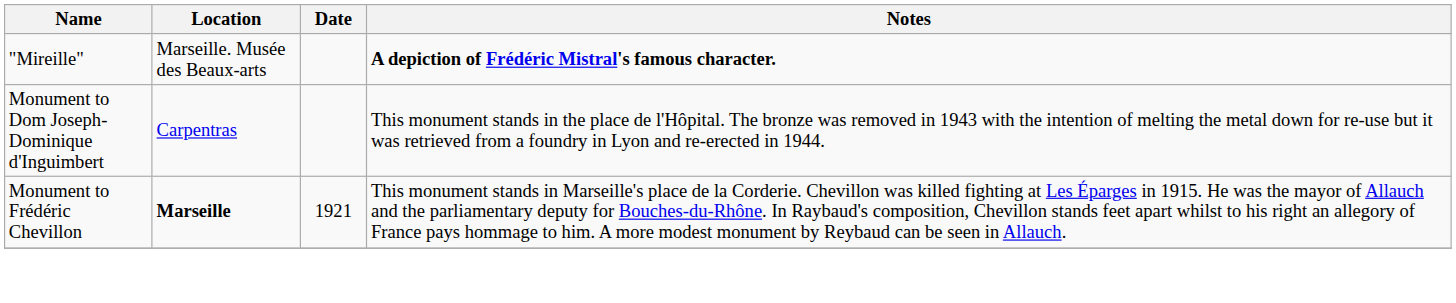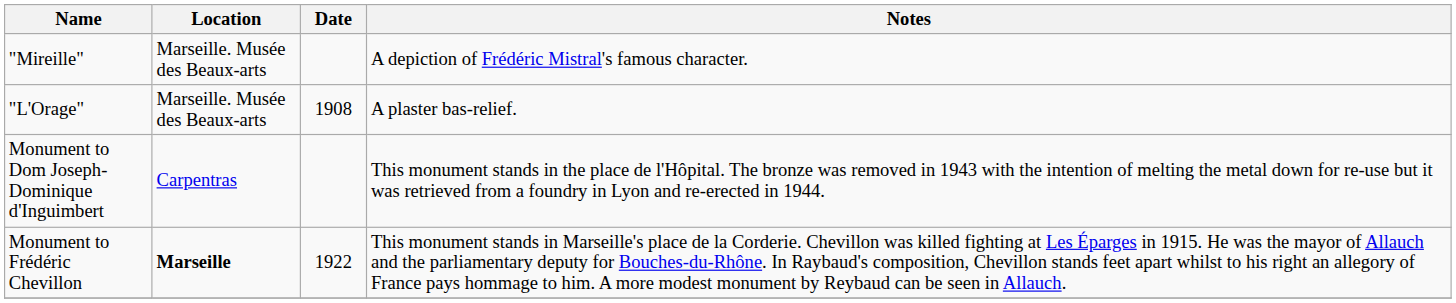(573, 59) bold -> (559, 59) normal
+ row: (46, 109)
(333, 211) 1921 -> (333, 262) 1922
